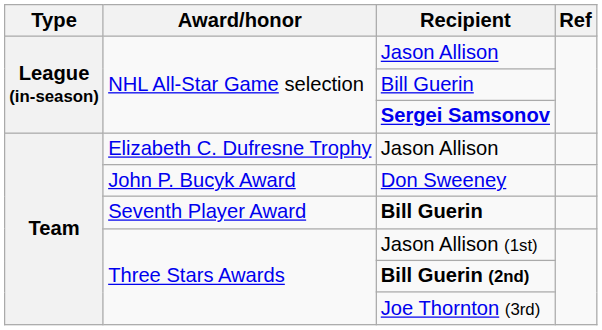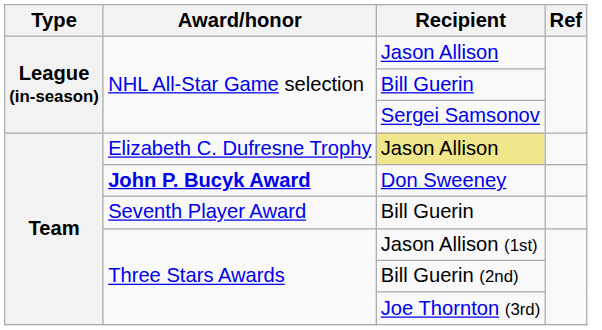(465, 116) bold -> (460, 116) normal
(440, 148) no background -> (440, 148) khaki background
(202, 180) normal -> (209, 180) bold
(432, 212) bold -> (427, 212) normal
(455, 276) bold -> (450, 276) normal
